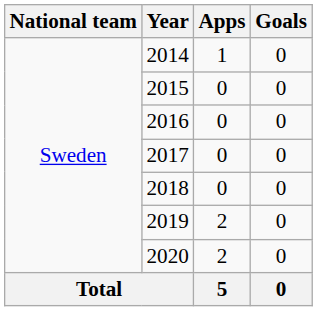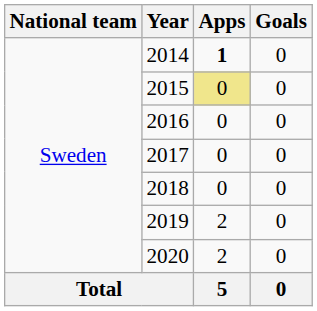(222, 54) normal -> (222, 54) bold
(222, 88) no background -> (222, 88) khaki background
